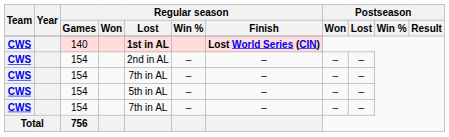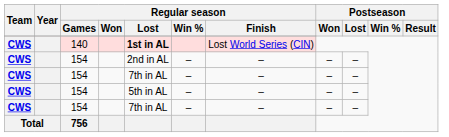(264, 44) bold -> (261, 44) normal
